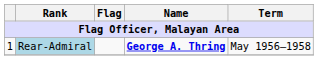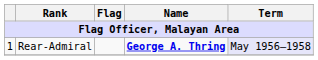(55, 46) lightblue background -> (55, 46) no background
(271, 46) no background -> (271, 46) lavender background
